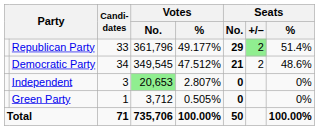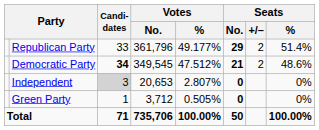(261, 47) lightgreen background -> (261, 47) no background
(122, 64) normal -> (122, 64) bold
(125, 82) no background -> (125, 82) lightgrey background
(156, 82) lightgreen background -> (156, 82) no background
